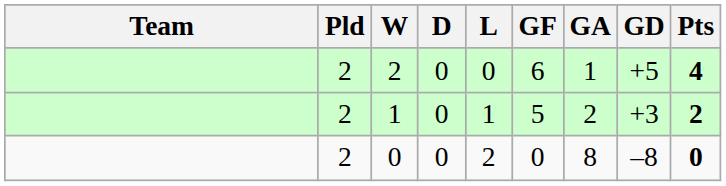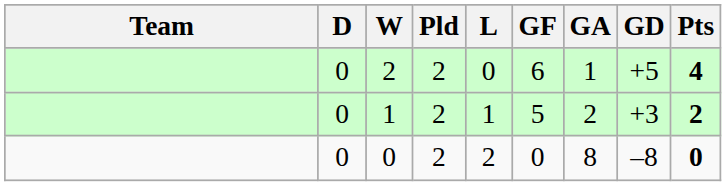columns swapped: (345, 26) <-> (442, 26)
